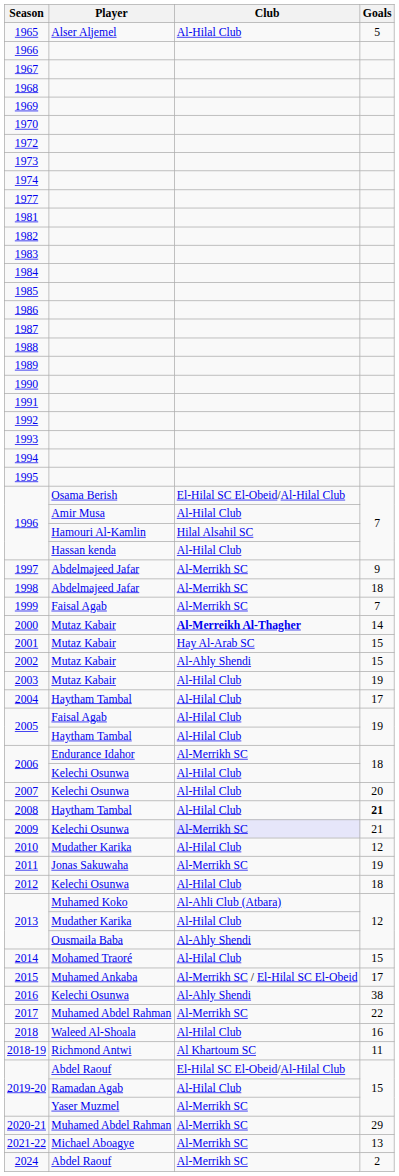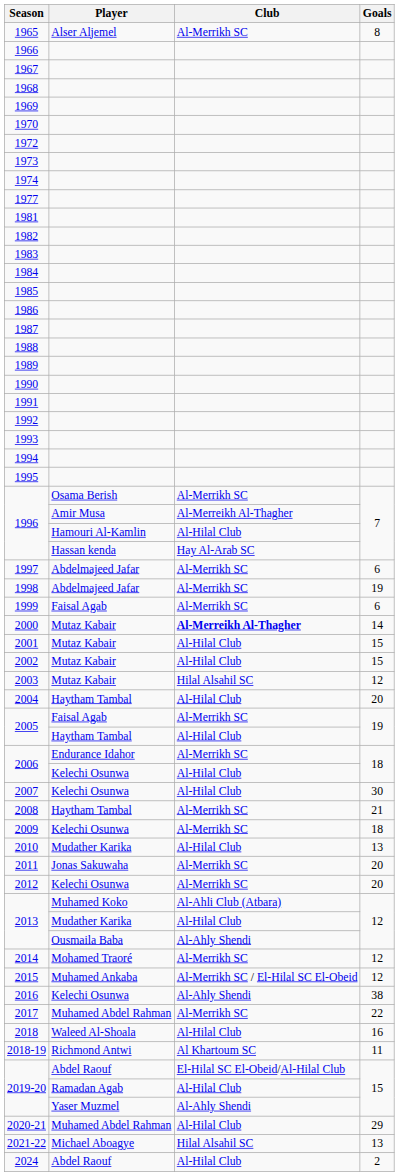(209, 32) Al-Hilal Club -> (212, 32) Al-Merrikh SC
(377, 32) 5 -> (377, 32) 8
(261, 495) El-Hilal SC El-Obeid/Al-Hilal Club -> (212, 495) Al-Merrikh SC
(209, 513) Al-Hilal Club -> (235, 513) Al-Merreikh Al-Thagher
(215, 532) Hilal Alsahil SC -> (209, 532) Al-Hilal Club
(209, 550) Al-Hilal Club -> (216, 550) Hay Al-Arab SC
(377, 569) 9 -> (377, 569) 6
(377, 587) 18 -> (377, 587) 19
(377, 606) 7 -> (377, 606) 6
(216, 643) Hay Al-Arab SC -> (209, 643) Al-Hilal Club
(214, 662) Al-Ahly Shendi -> (209, 662) Al-Hilal Club
(209, 680) Al-Hilal Club -> (215, 680) Hilal Alsahil SC
(377, 680) 19 -> (377, 680) 12
(377, 699) 17 -> (377, 699) 20
(209, 717) Al-Hilal Club -> (212, 717) Al-Merrikh SC
(377, 791) 20 -> (377, 791) 30
(209, 810) Al-Hilal Club -> (212, 810) Al-Merrikh SC
(377, 810) bold -> (377, 810) normal
(212, 828) lavender background -> (212, 828) no background
(377, 828) 21 -> (377, 828) 18
(377, 847) 12 -> (377, 847) 13
(377, 865) 19 -> (377, 865) 20
(209, 884) Al-Hilal Club -> (212, 884) Al-Merrikh SC
(377, 884) 18 -> (377, 884) 20
(209, 958) Al-Hilal Club -> (212, 958) Al-Merrikh SC
(377, 958) 15 -> (377, 958) 12
(377, 976) 17 -> (377, 976) 12
(212, 1106) Al-Merrikh SC -> (214, 1106) Al-Ahly Shendi
(212, 1125) Al-Merrikh SC -> (209, 1125) Al-Hilal Club
(212, 1143) Al-Merrikh SC -> (215, 1143) Hilal Alsahil SC
(212, 1162) Al-Merrikh SC -> (209, 1162) Al-Hilal Club
